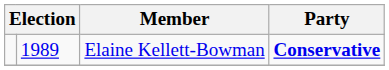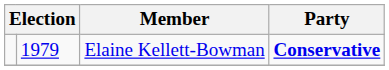(40, 49) 1989 -> (40, 49) 1979
